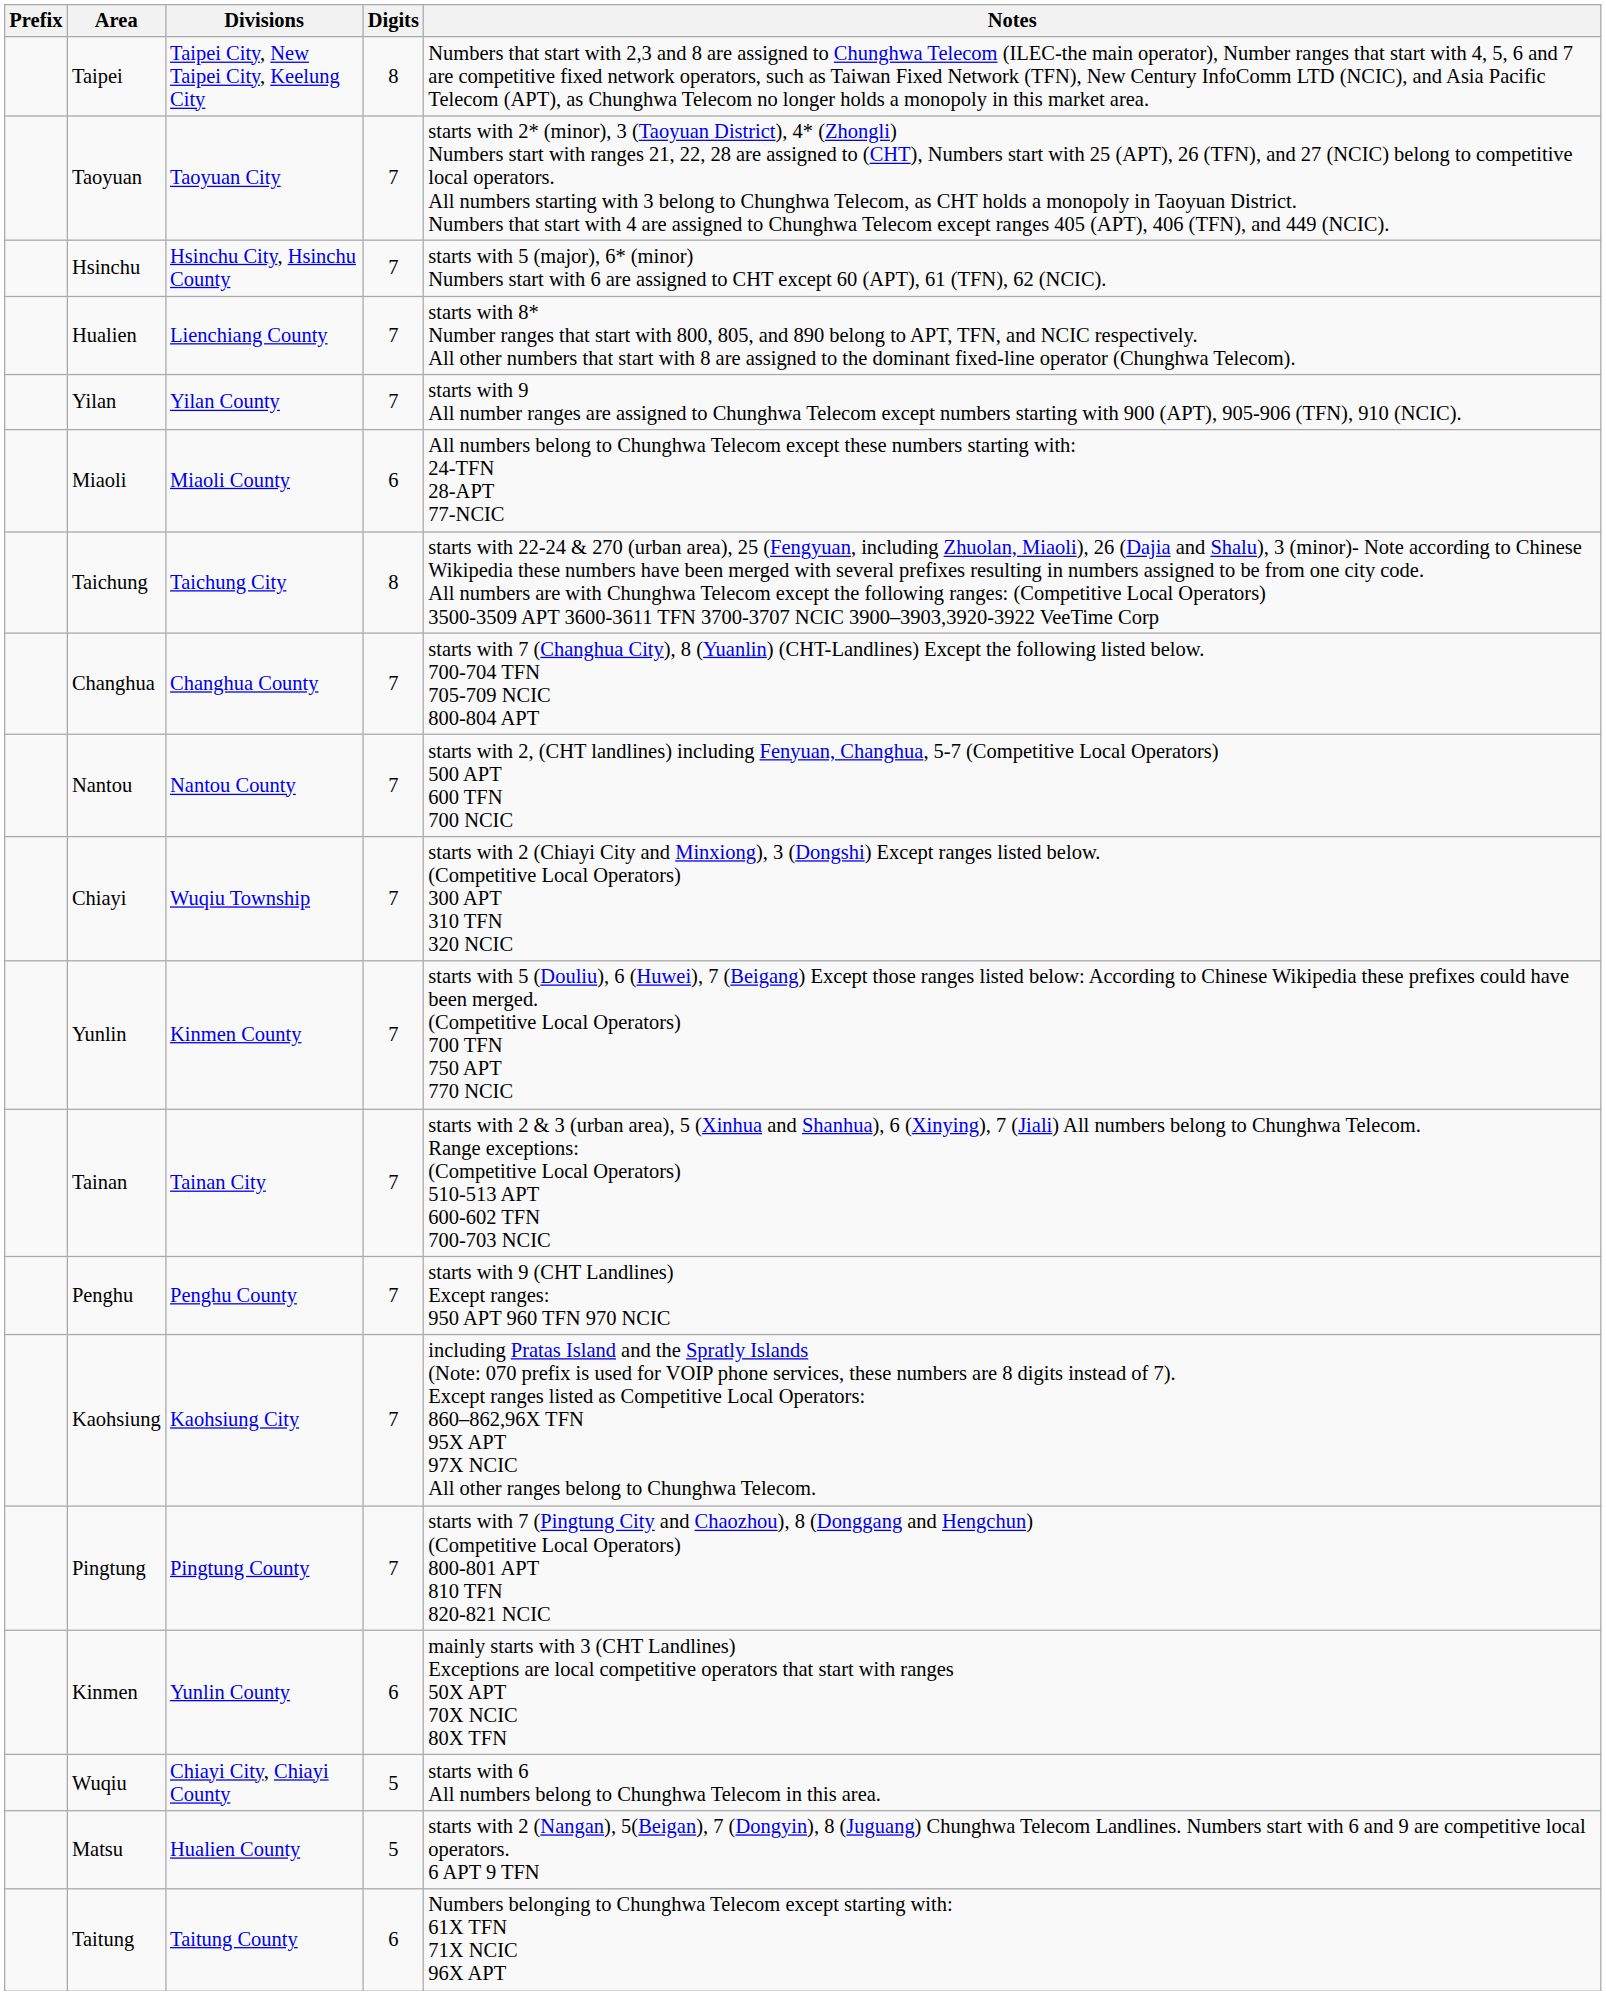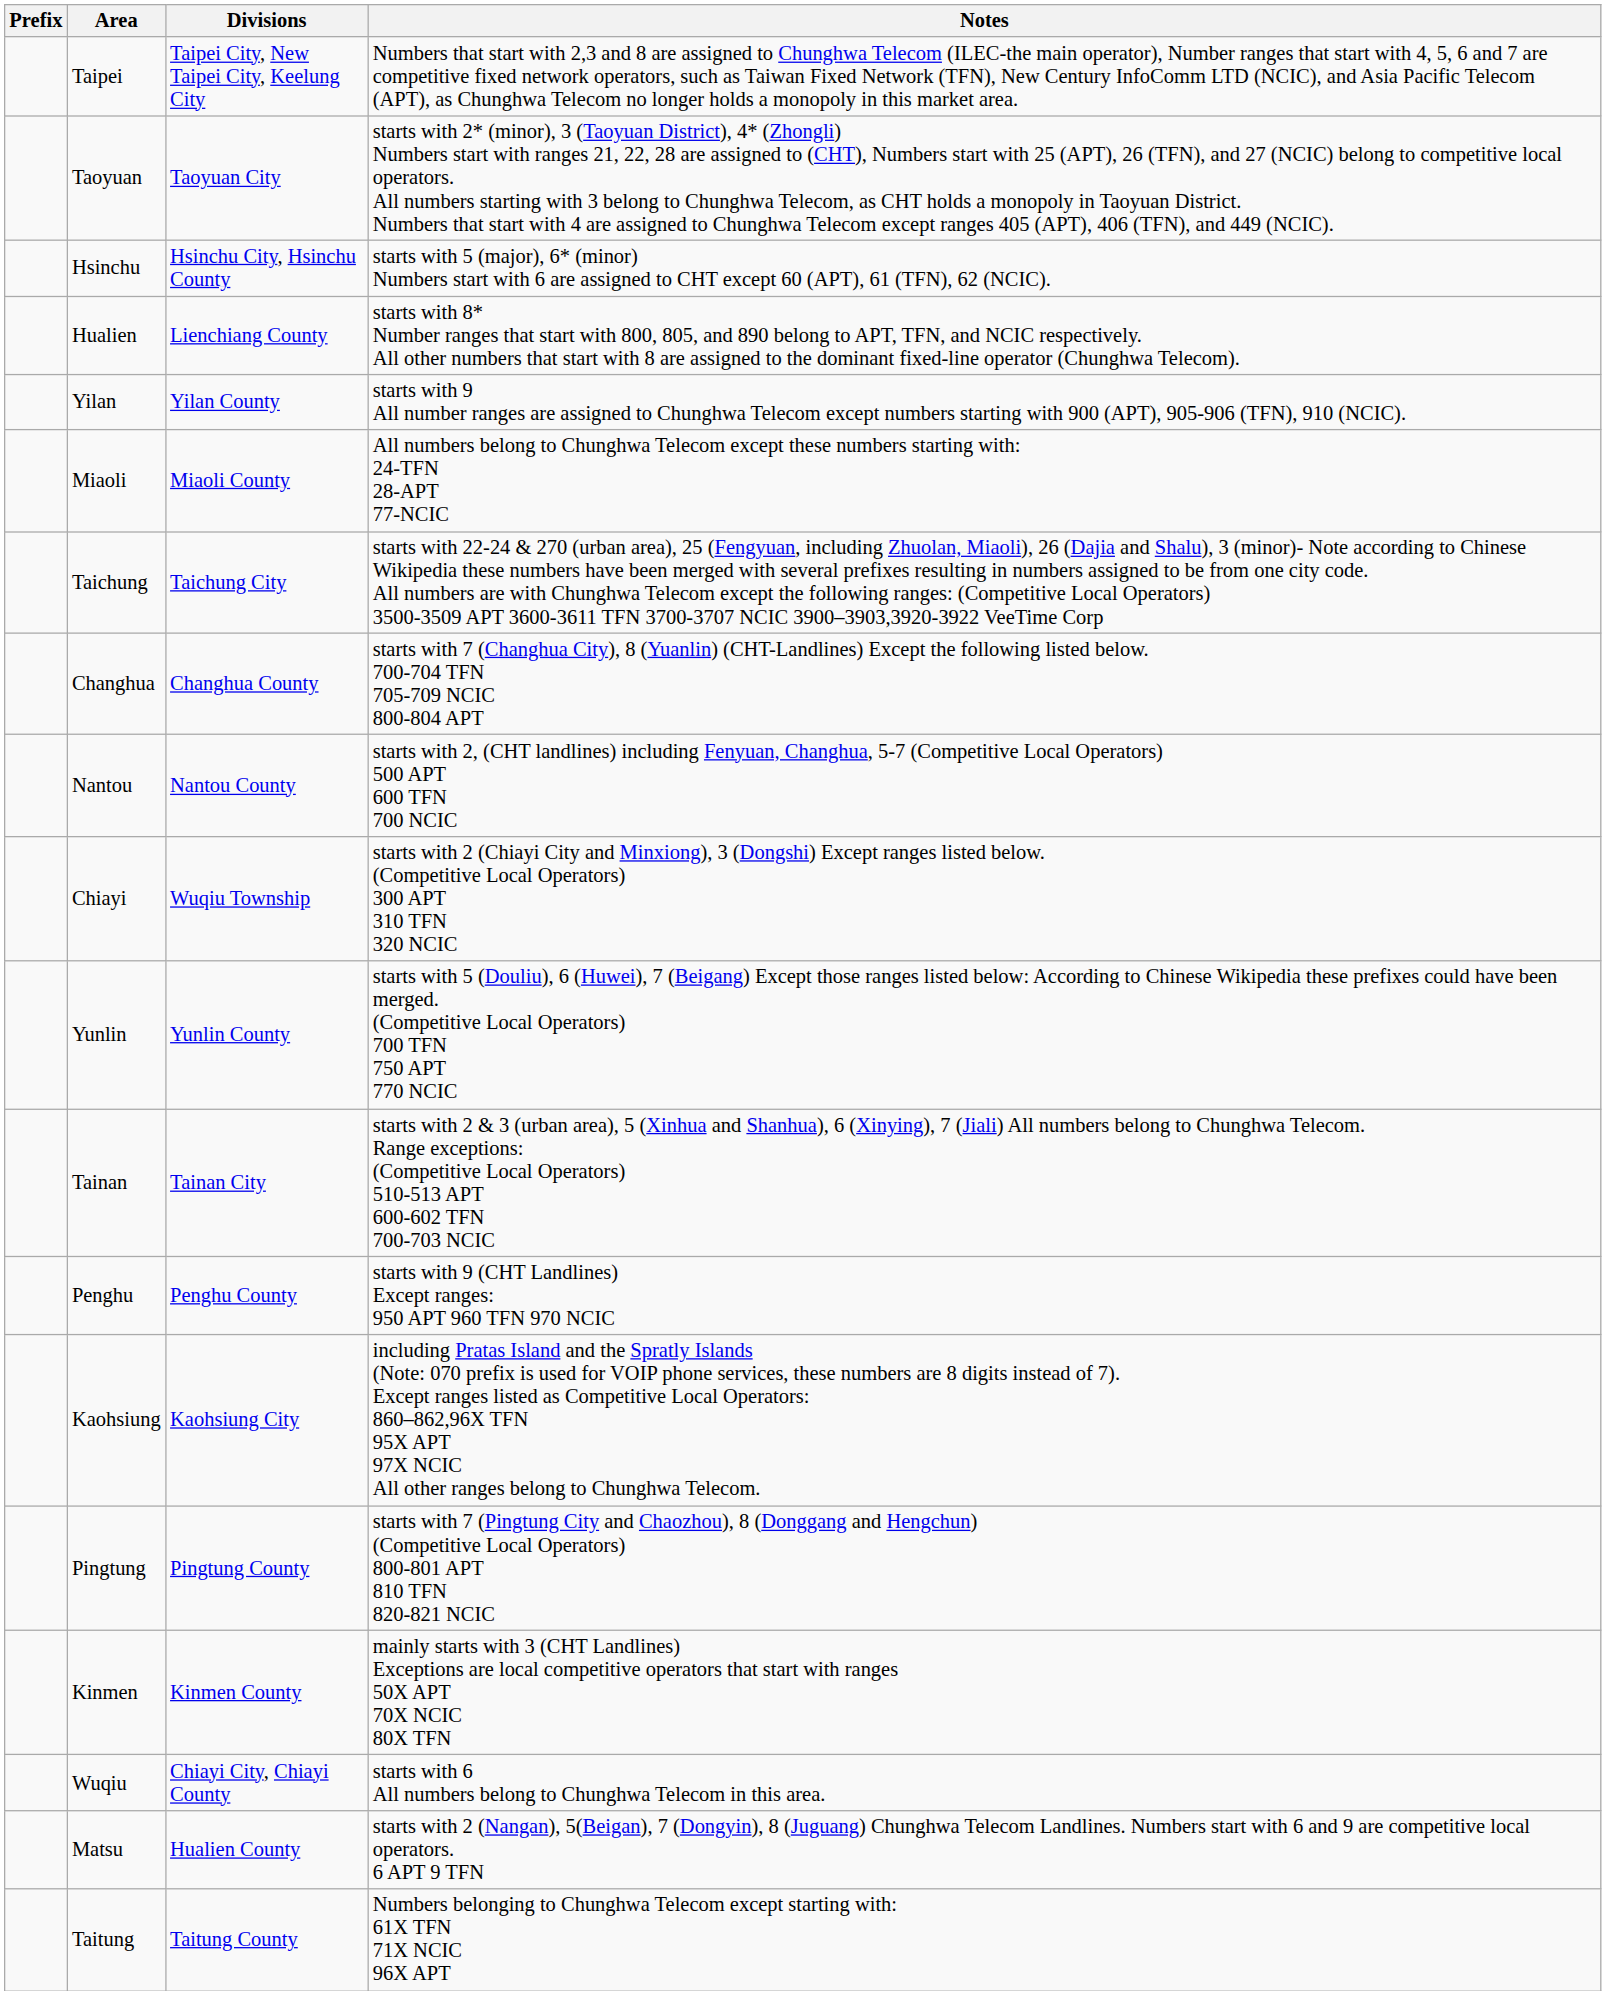- column: (393, 20)
(236, 1034) Kinmen County -> (230, 1034) Yunlin County
(230, 1692) Yunlin County -> (236, 1692) Kinmen County
